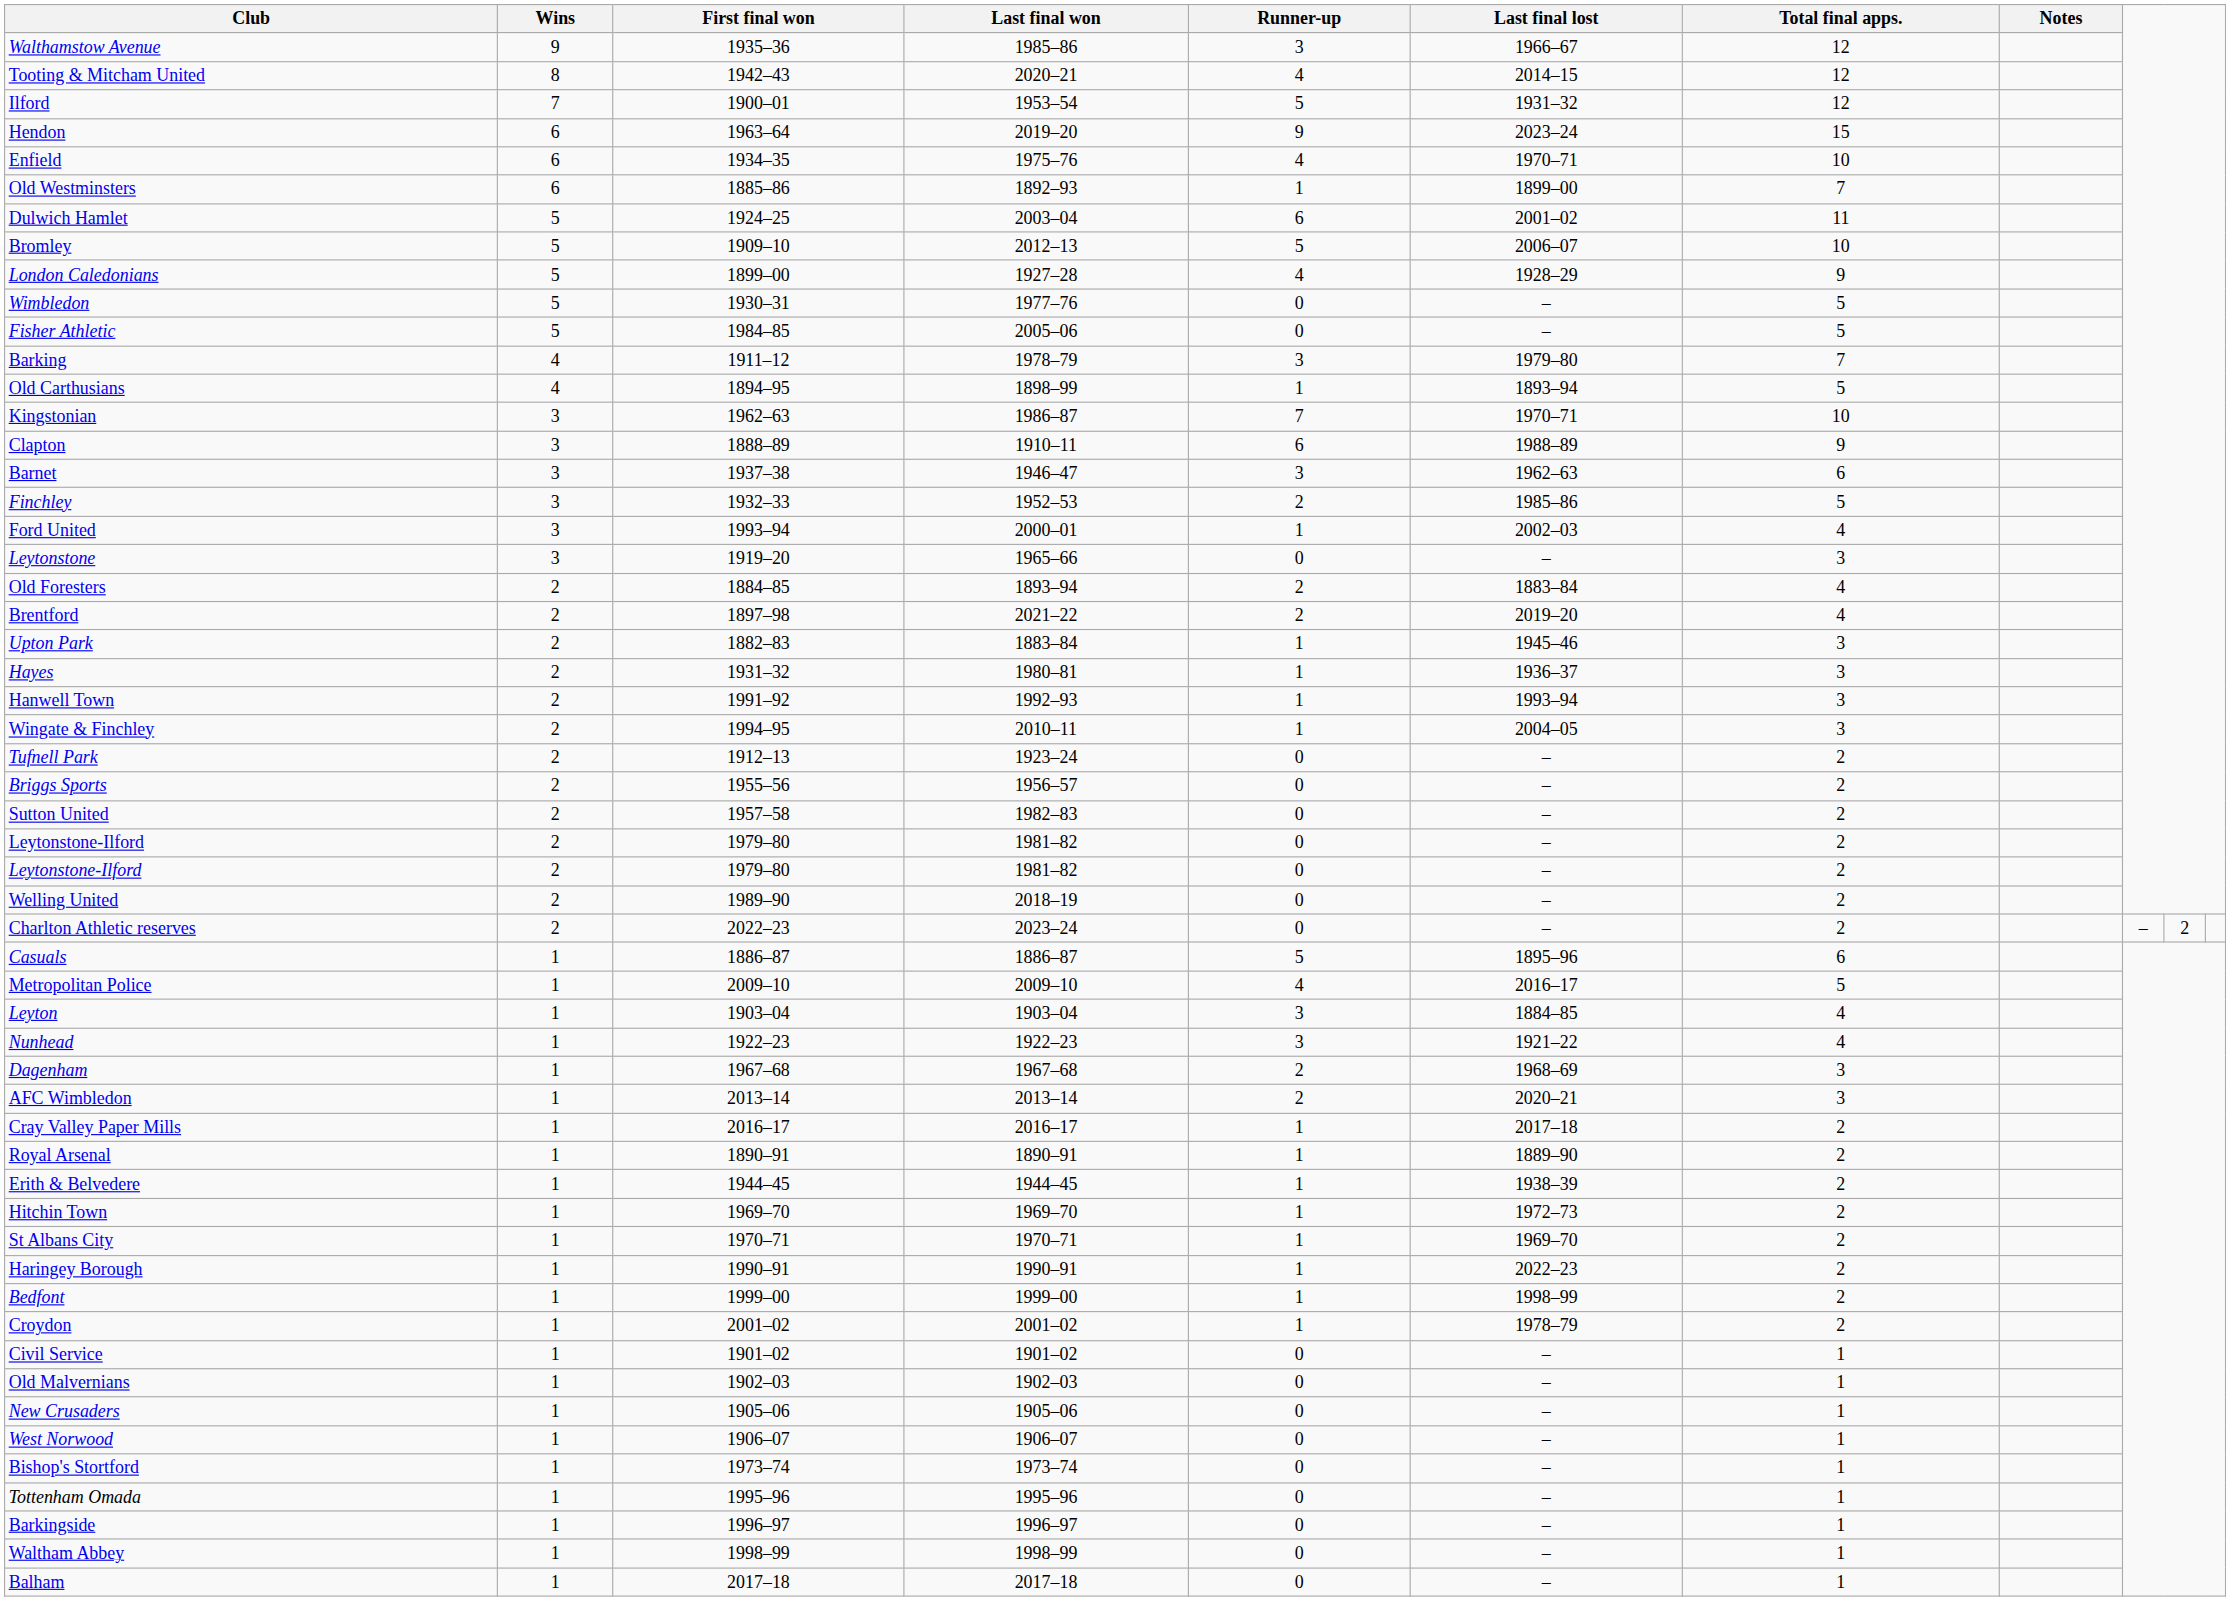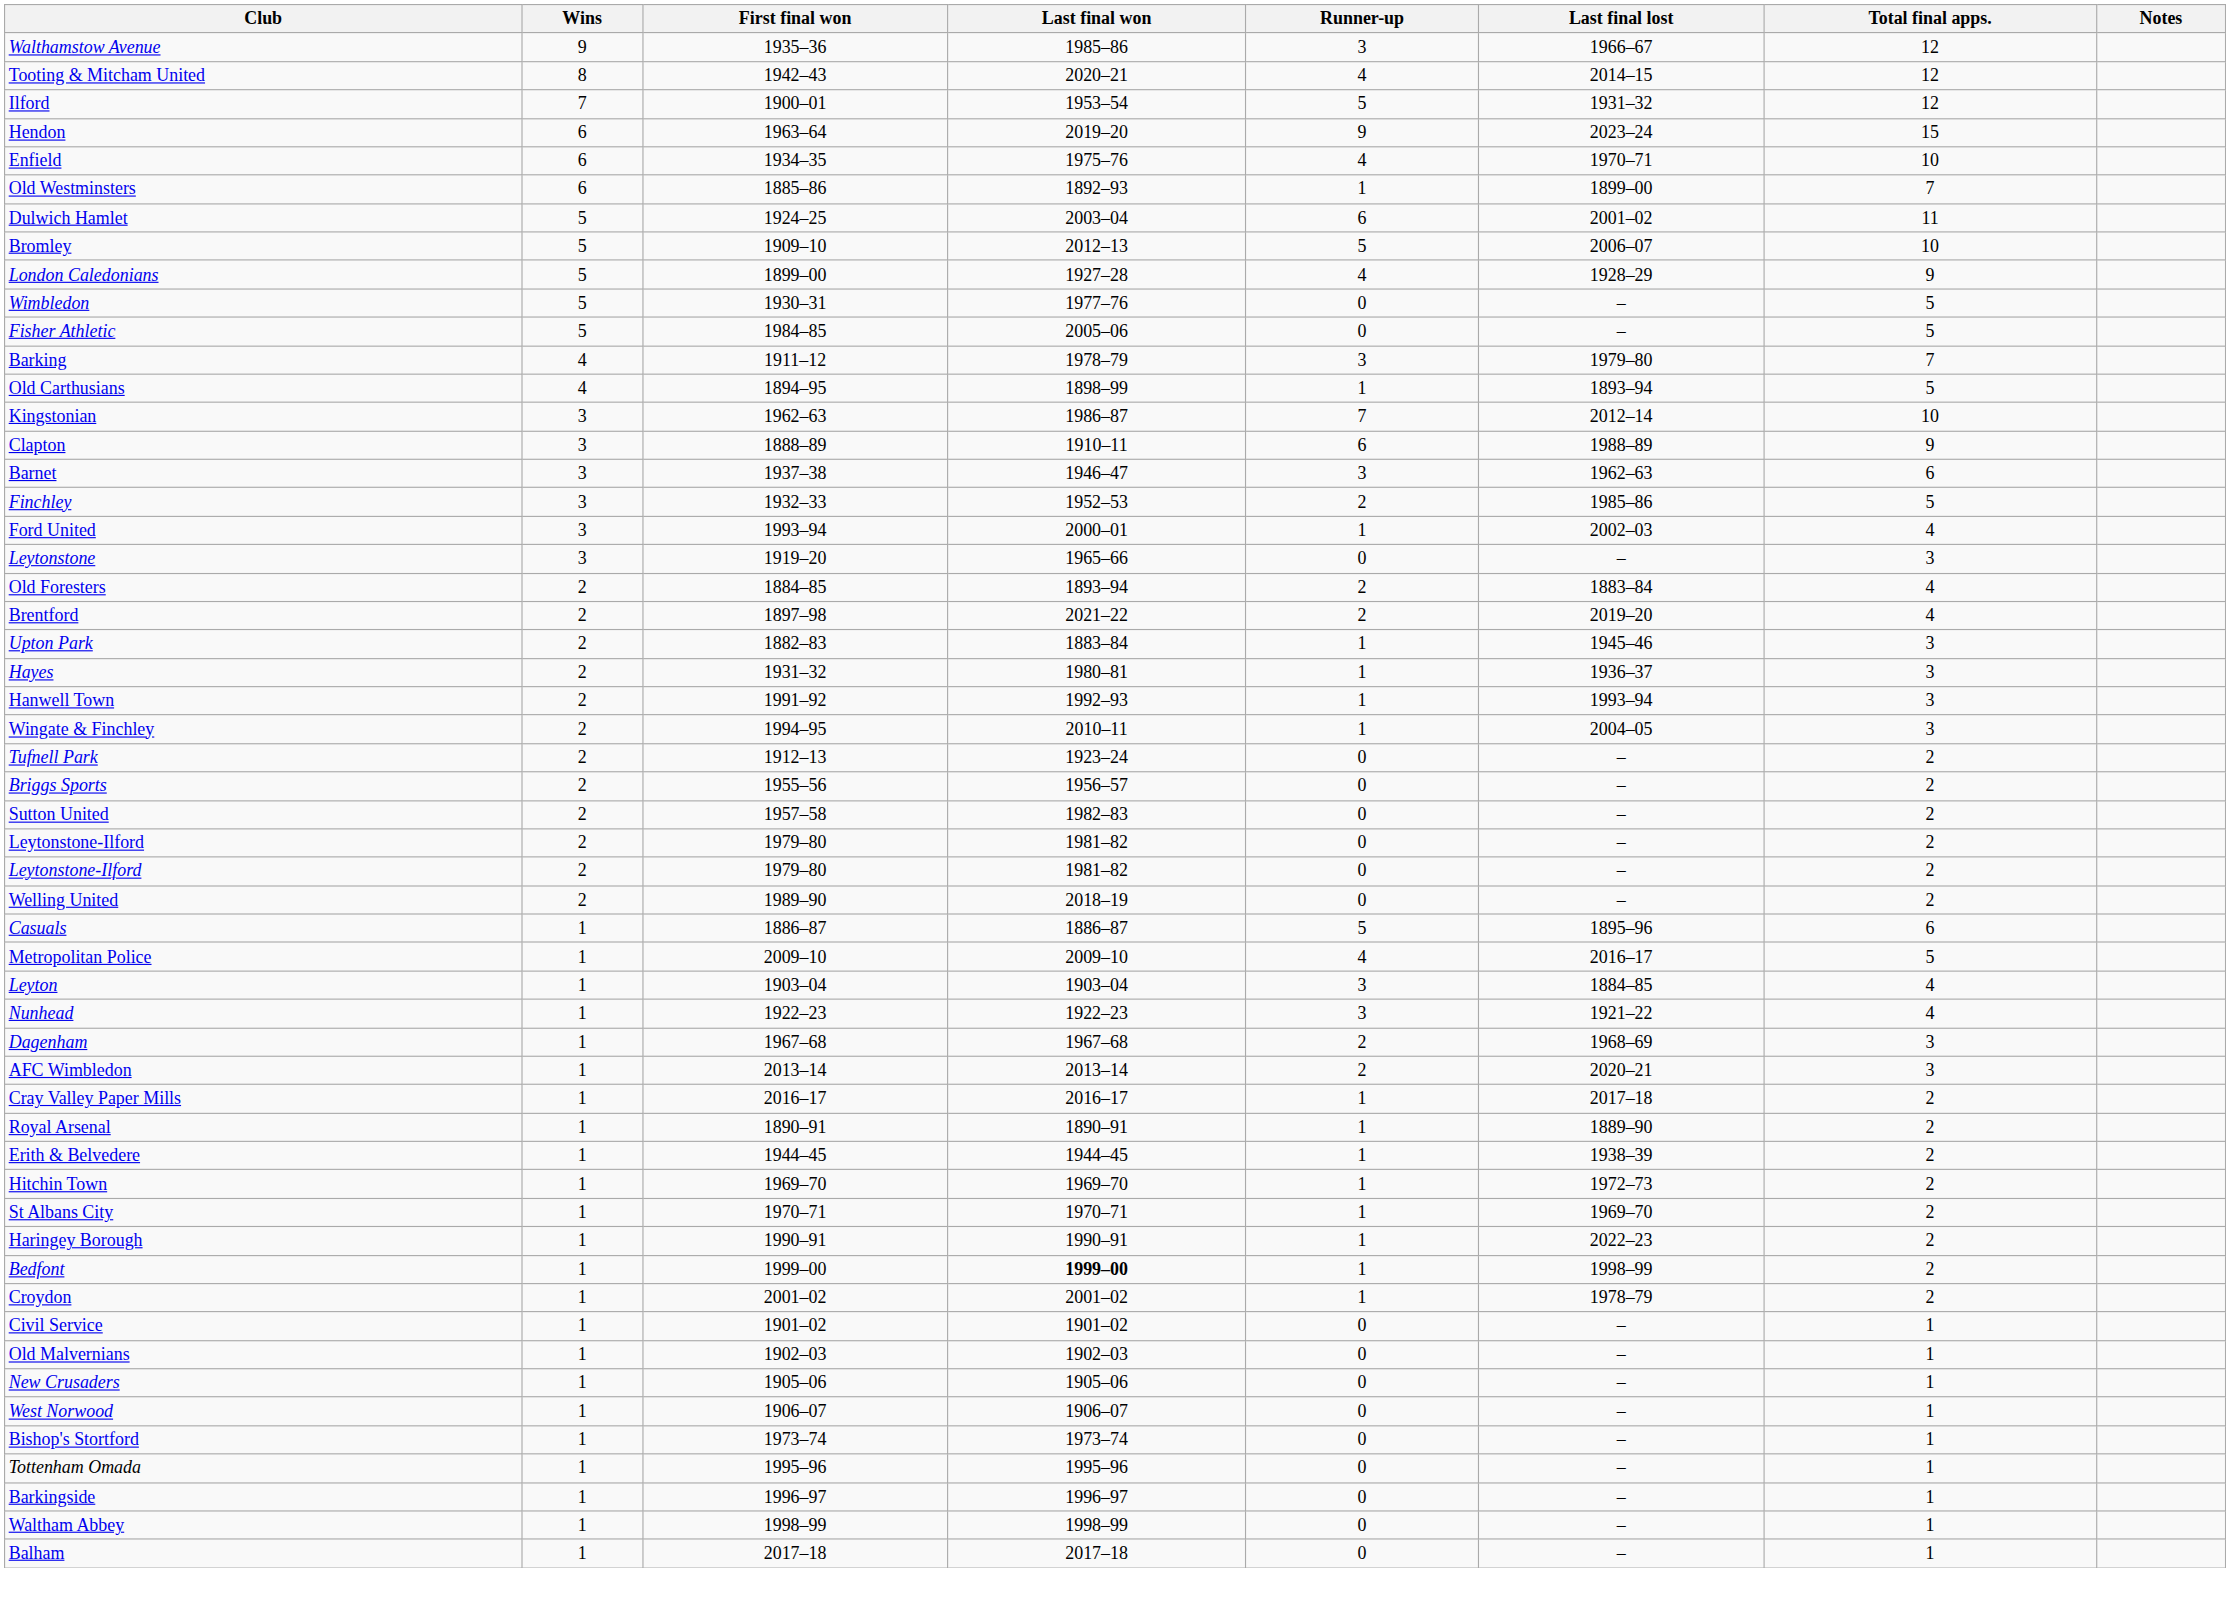(1546, 416) 1970–71 -> (1621, 416) 2012–14
- row: (102, 928)
(1046, 1297) normal -> (1097, 1269) bold
